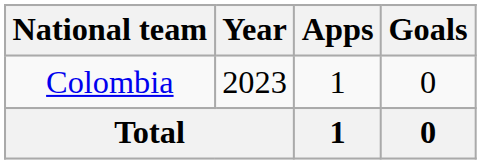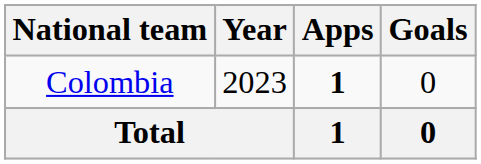(338, 81) normal -> (338, 81) bold
